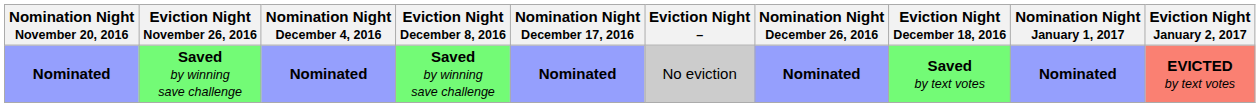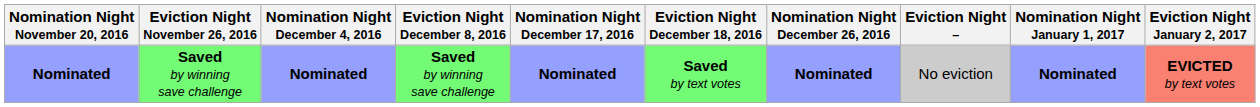columns swapped: (950, 25) <-> (700, 25)
